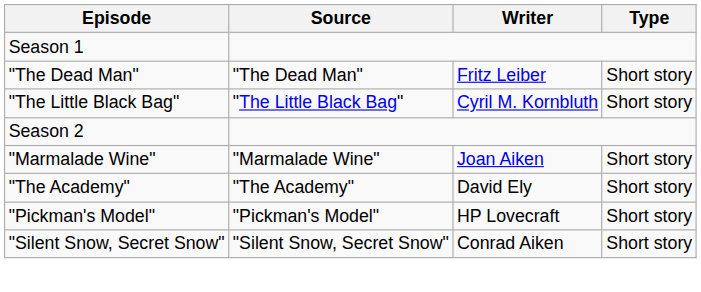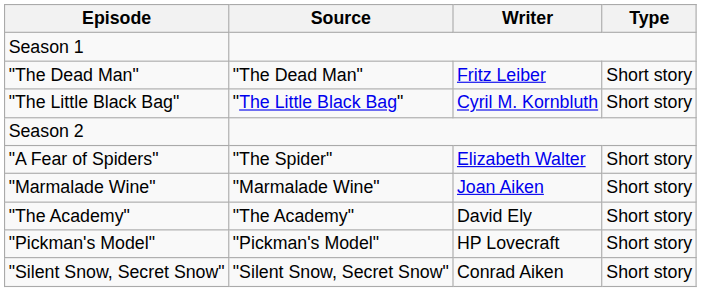+ row: (84, 159)
